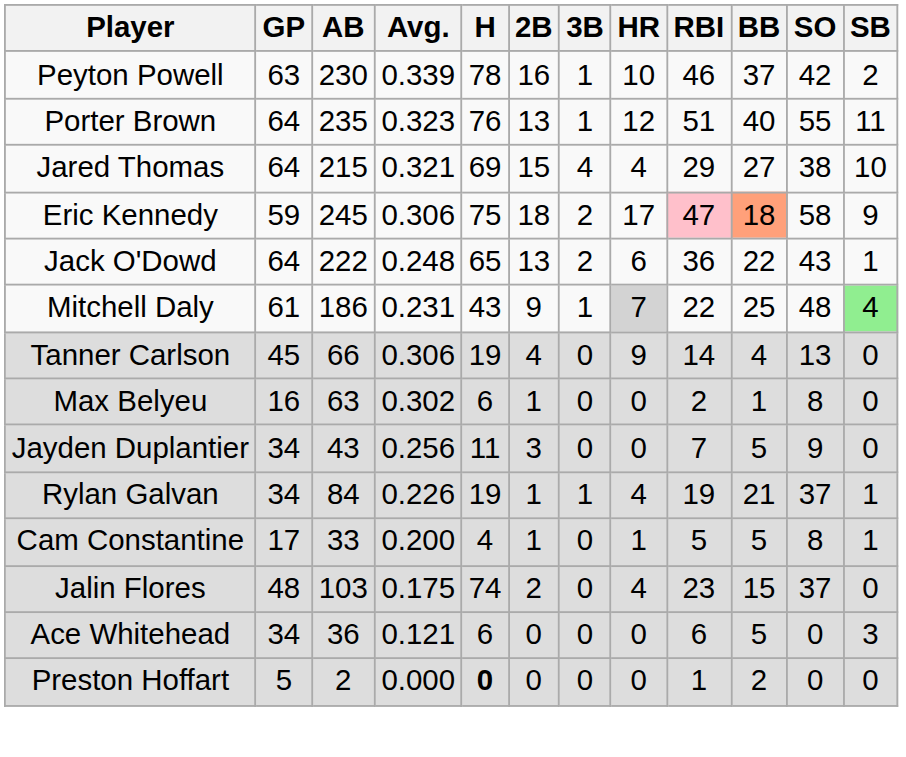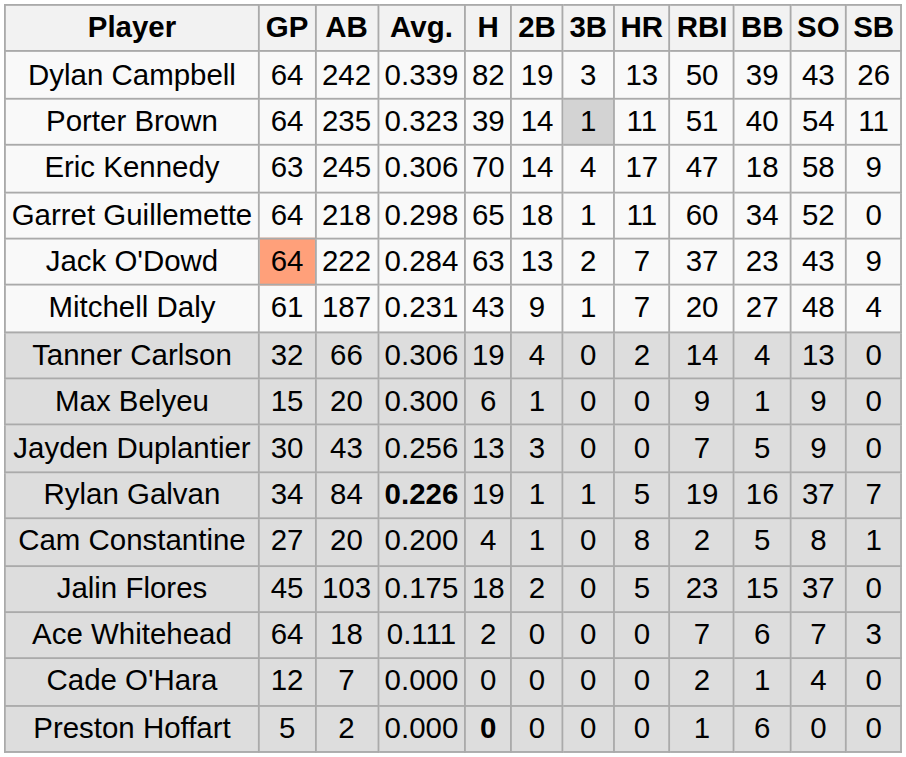+ row: (132, 74)
- row: (130, 74)
(485, 121) 76 -> (488, 121) 39
(534, 121) 13 -> (537, 121) 14
(585, 121) no background -> (588, 121) lightgrey background
(639, 121) 12 -> (642, 121) 11
(815, 121) 55 -> (818, 121) 54
- row: (130, 167)
(284, 214) 59 -> (287, 167) 63
(485, 214) 75 -> (488, 167) 70
(534, 214) 18 -> (537, 167) 14
(585, 214) 2 -> (588, 167) 4
(699, 214) pink background -> (702, 167) no background
(759, 214) lightsalmon background -> (762, 167) no background
+ row: (132, 214)
(284, 261) no background -> (287, 261) lightsalmon background
(418, 261) 0.248 -> (421, 261) 0.284
(485, 261) 65 -> (488, 261) 63
(639, 261) 6 -> (642, 261) 7
(699, 261) 36 -> (702, 261) 37
(759, 261) 22 -> (762, 261) 23
(870, 261) 1 -> (874, 261) 9
(343, 307) 186 -> (346, 307) 187
(639, 307) lightgrey background -> (642, 307) no background
(699, 307) 22 -> (702, 307) 20
(759, 307) 25 -> (762, 307) 27
(870, 307) lightgreen background -> (874, 307) no background
(284, 354) 45 -> (287, 354) 32
(639, 354) 9 -> (642, 354) 2
(284, 401) 16 -> (287, 401) 15
(343, 401) 63 -> (346, 401) 20
(418, 401) 0.302 -> (421, 401) 0.300
(699, 401) 2 -> (702, 401) 9
(815, 401) 8 -> (818, 401) 9
(284, 448) 34 -> (287, 448) 30
(485, 448) 11 -> (488, 448) 13
(418, 494) normal -> (421, 494) bold
(639, 494) 4 -> (642, 494) 5
(759, 494) 21 -> (762, 494) 16
(870, 494) 1 -> (874, 494) 7
(284, 541) 17 -> (287, 541) 27
(343, 541) 33 -> (346, 541) 20
(639, 541) 1 -> (642, 541) 8
(699, 541) 5 -> (702, 541) 2
(284, 588) 48 -> (287, 588) 45
(485, 588) 74 -> (488, 588) 18
(639, 588) 4 -> (642, 588) 5
(284, 634) 34 -> (287, 634) 64
(343, 634) 36 -> (346, 634) 18
(418, 634) 0.121 -> (421, 634) 0.111
(485, 634) 6 -> (488, 634) 2
(699, 634) 6 -> (702, 634) 7
(759, 634) 5 -> (762, 634) 6
(815, 634) 0 -> (818, 634) 7
+ row: (132, 681)
(759, 681) 2 -> (762, 728) 6
